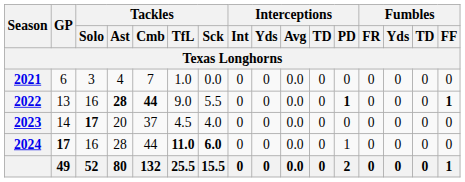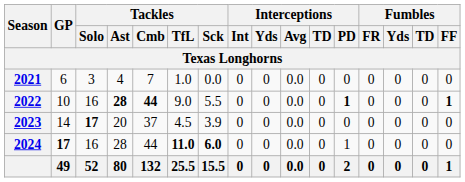(63, 101) 13 -> (63, 101) 10
(213, 123) 4.0 -> (213, 123) 3.9
